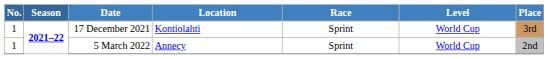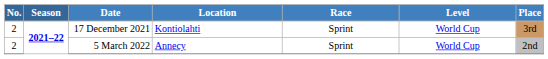(14, 29) 1 -> (14, 29) 2
(14, 46) 1 -> (14, 46) 2
